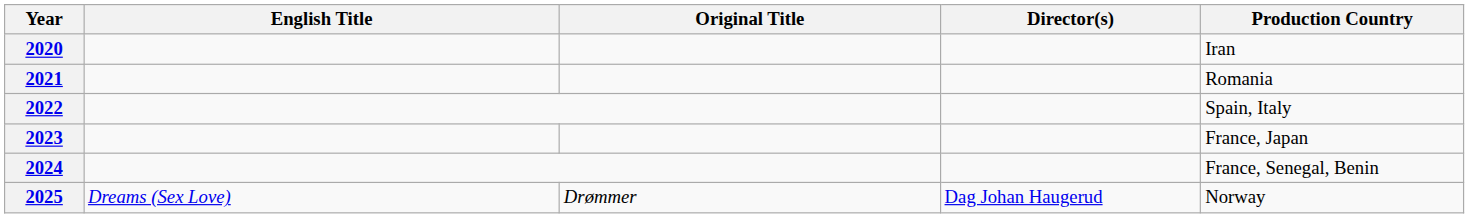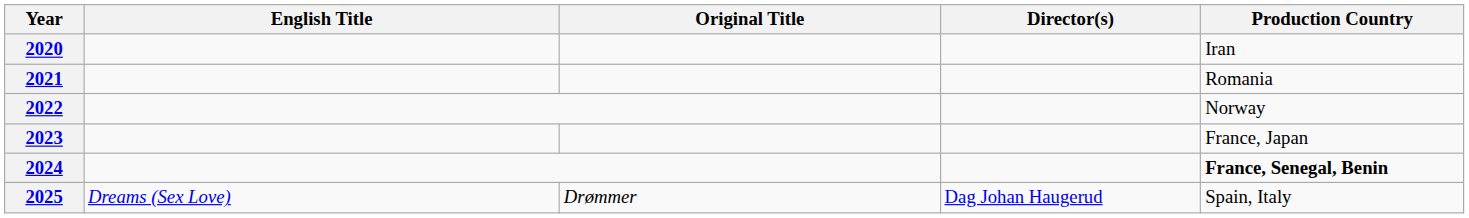(1248, 108) Spain, Italy -> (1235, 108) Norway
(1292, 167) normal -> (1297, 167) bold
(1235, 197) Norway -> (1248, 197) Spain, Italy
